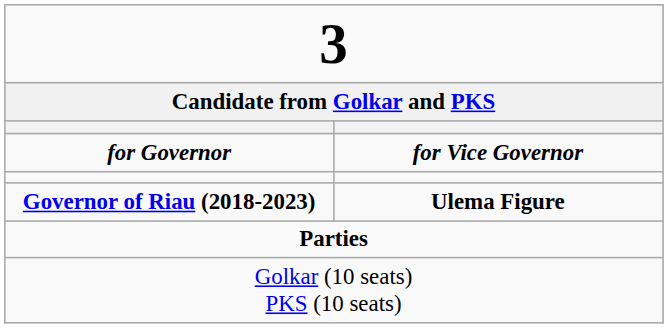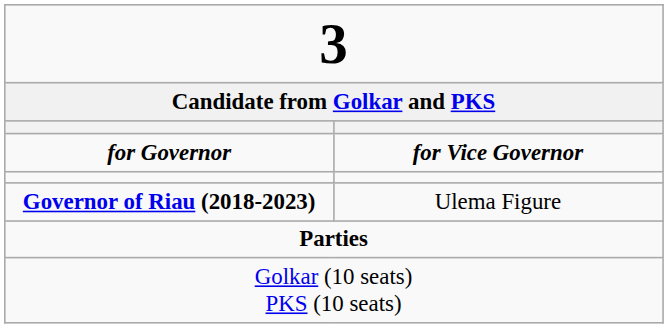(498, 201) bold -> (498, 201) normal
